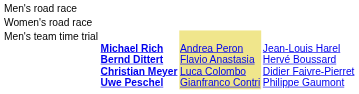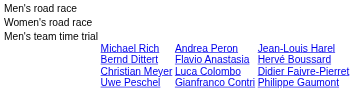(139, 65) bold -> (136, 65) normal
(220, 65) khaki background -> (215, 65) no background
